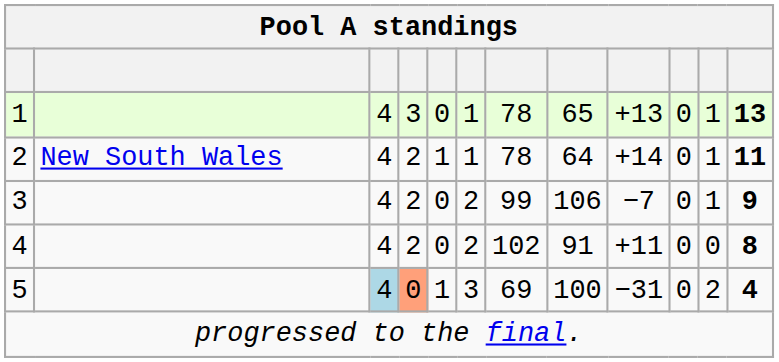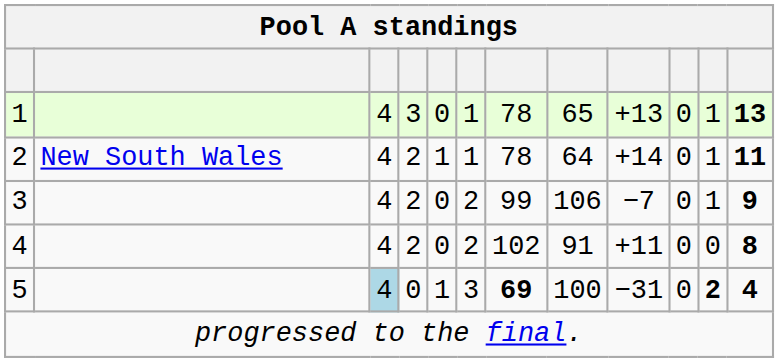(413, 290) lightsalmon background -> (413, 290) no background
(516, 290) normal -> (516, 290) bold
(713, 290) normal -> (713, 290) bold
